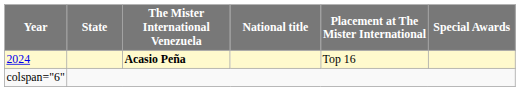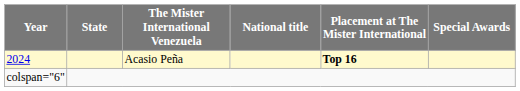(155, 59) bold -> (154, 59) normal
(339, 59) normal -> (340, 59) bold
